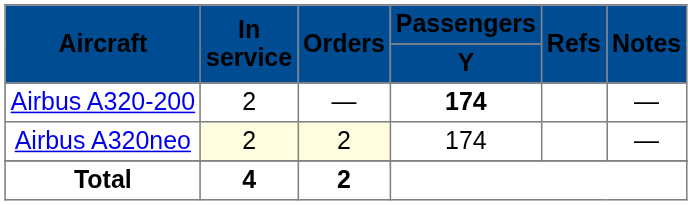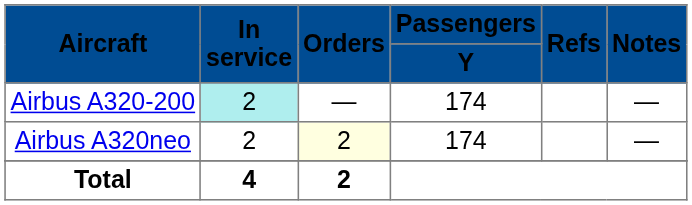(249, 101) no background -> (249, 101) paleturquoise background
(466, 101) bold -> (466, 101) normal
(249, 140) lightyellow background -> (249, 140) no background
